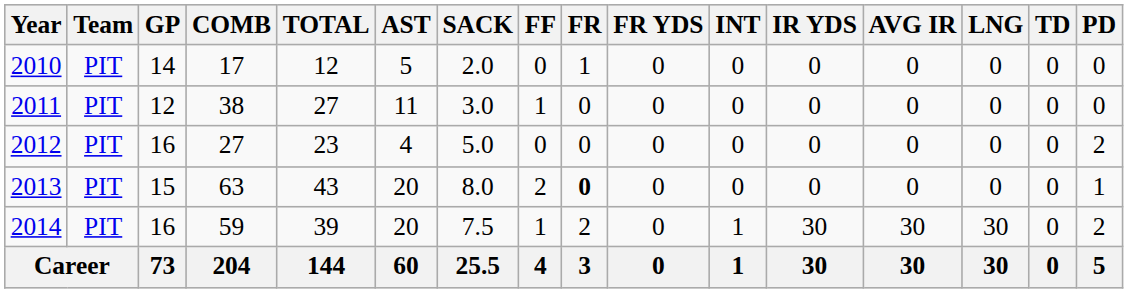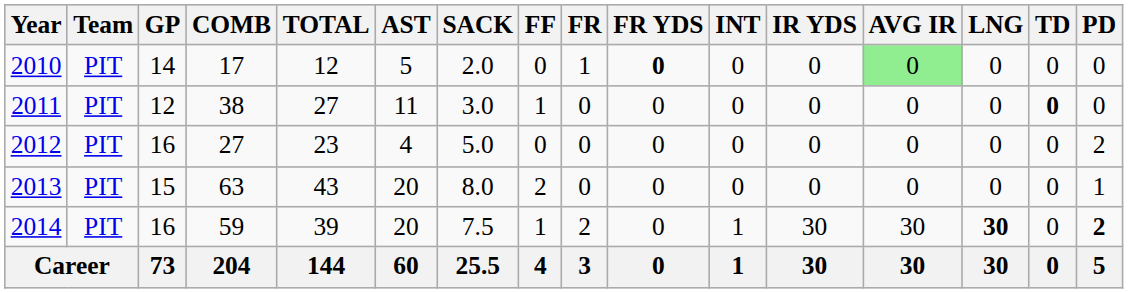(658, 65) normal -> (658, 65) bold
(912, 65) no background -> (912, 65) lightgreen background
(1053, 105) normal -> (1053, 105) bold
(585, 186) bold -> (585, 186) normal
(996, 226) normal -> (996, 226) bold
(1099, 226) normal -> (1099, 226) bold
